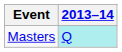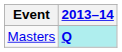(67, 36) normal -> (67, 36) bold
